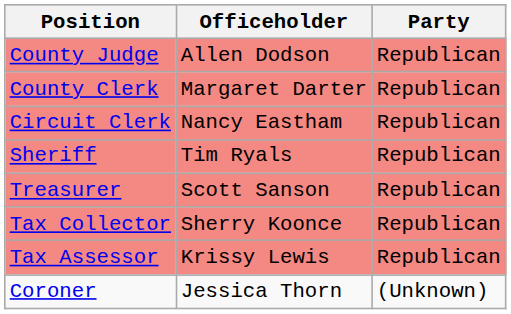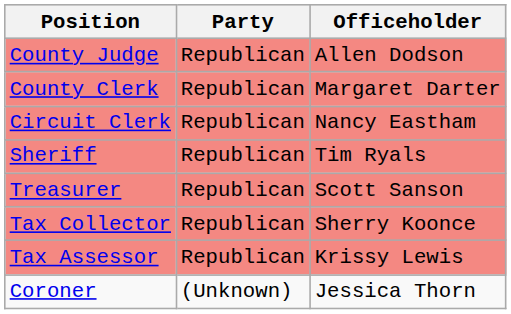columns swapped: (274, 22) <-> (439, 22)
